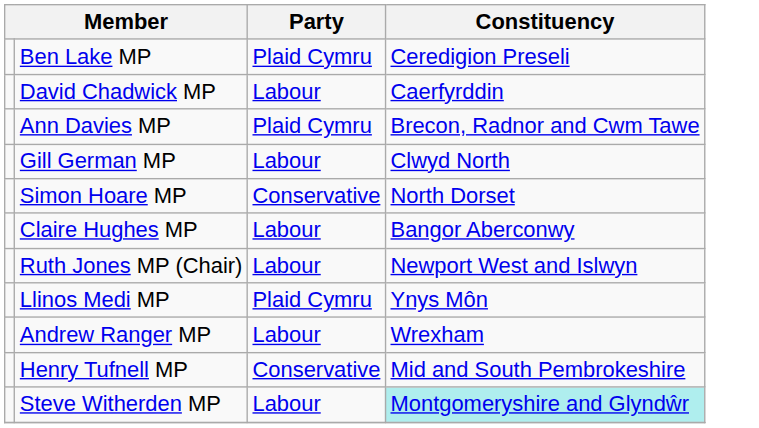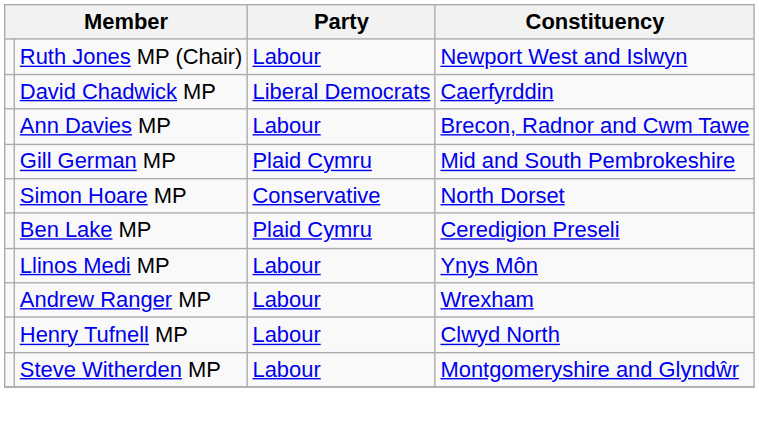rows swapped: (131, 265) <-> (86, 56)
(287, 91) Labour -> (341, 91) Liberal Democrats
(312, 126) Plaid Cymru -> (287, 126) Labour
(287, 160) Labour -> (312, 160) Plaid Cymru
(450, 160) Clwyd North -> (588, 160) Mid and South Pembrokeshire
- row: (109, 230)
(312, 299) Plaid Cymru -> (287, 265) Labour
(316, 369) Conservative -> (287, 334) Labour
(538, 369) Mid and South Pembrokeshire -> (500, 334) Clwyd North
(540, 404) paleturquoise background -> (590, 369) no background
